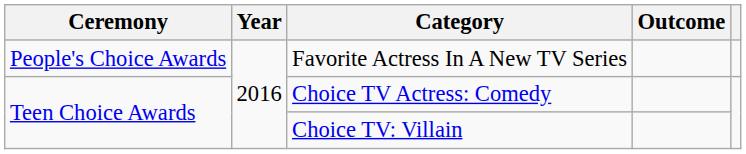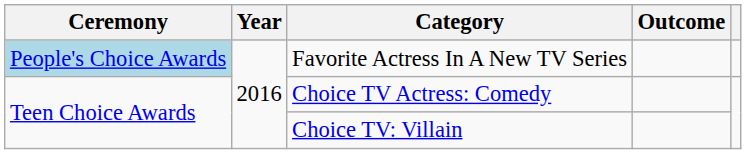(118, 58) no background -> (118, 58) lightblue background
